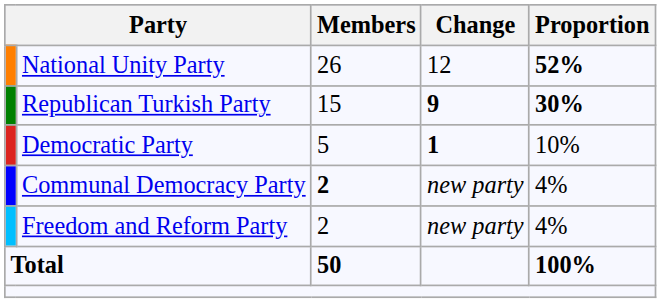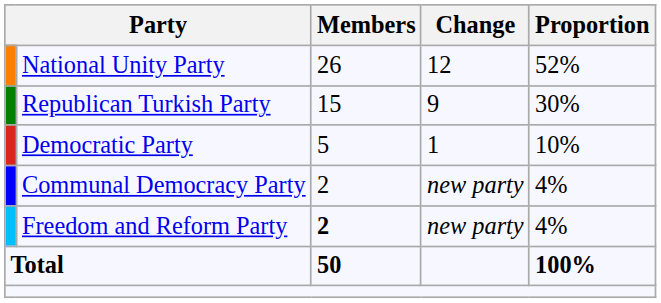(559, 65) bold -> (557, 65) normal
(433, 105) bold -> (433, 105) normal
(559, 105) bold -> (557, 105) normal
(433, 145) bold -> (433, 145) normal
(323, 185) bold -> (323, 185) normal
(323, 225) normal -> (323, 225) bold
